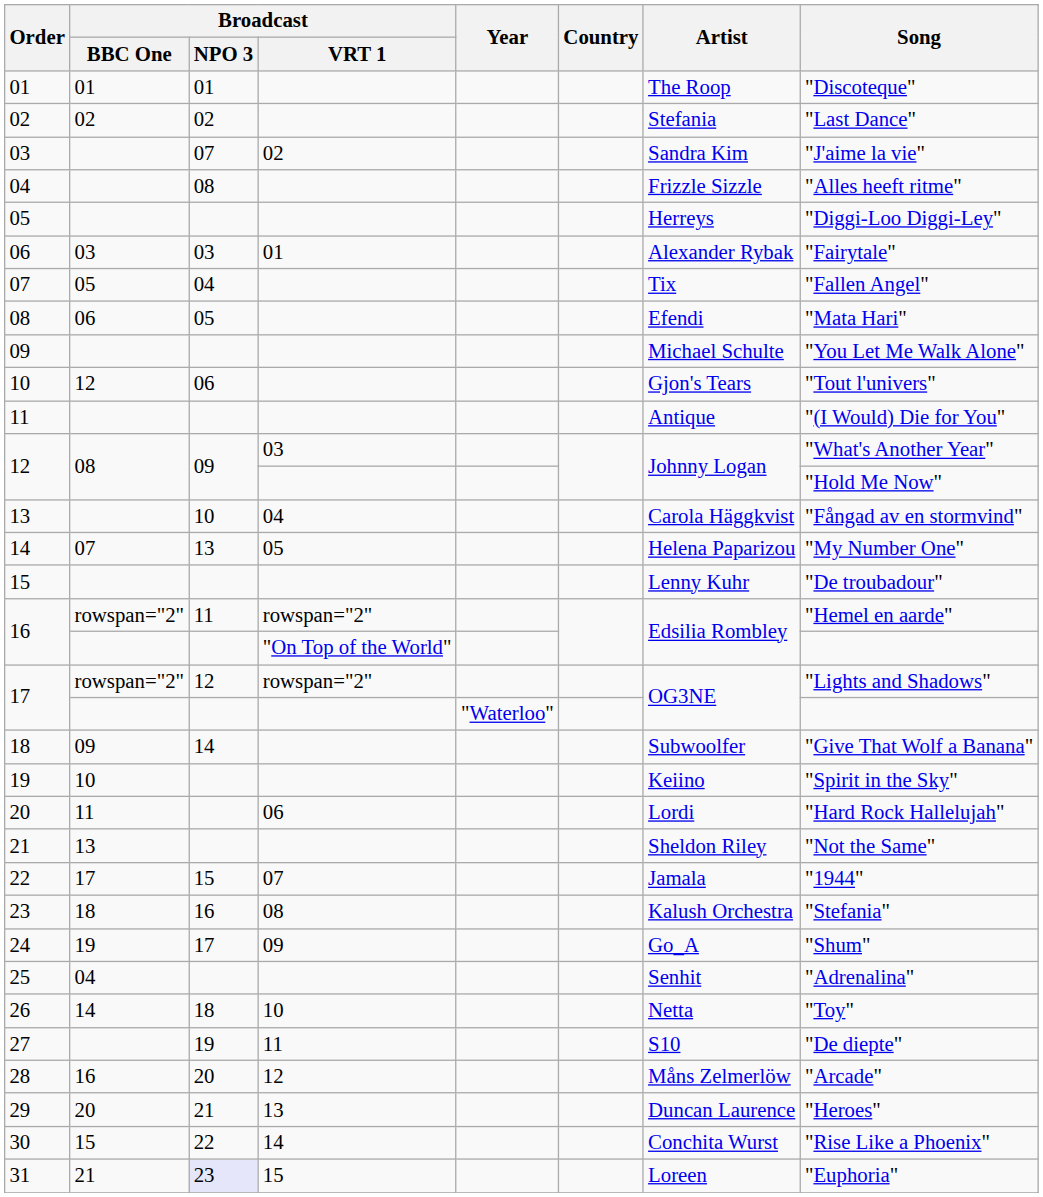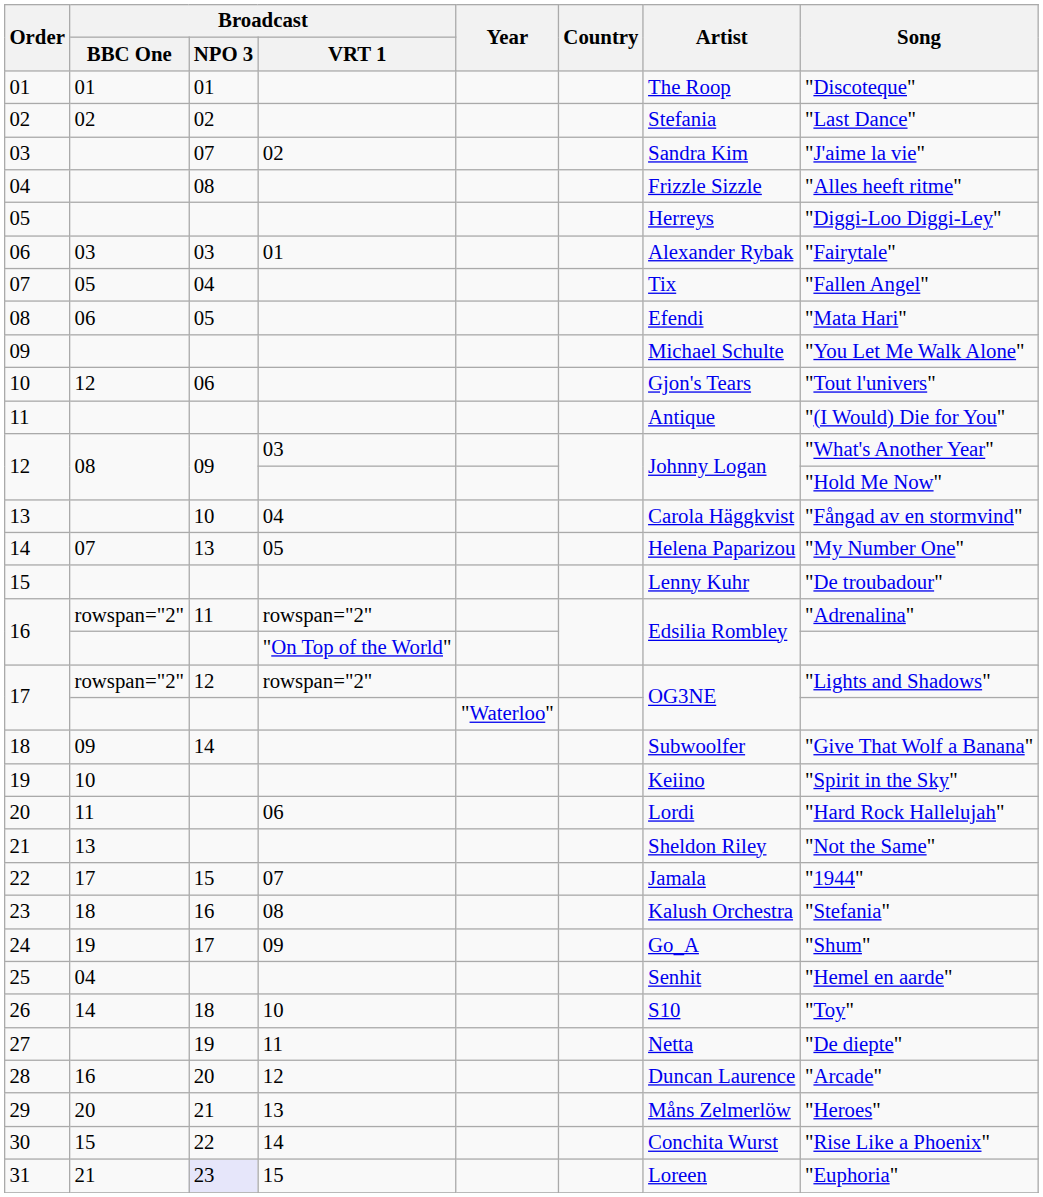(879, 614) "Hemel en aarde" -> (860, 614) "Adrenalina"
(860, 977) "Adrenalina" -> (879, 977) "Hemel en aarde"
(671, 1010) Netta -> (664, 1010) S10
(664, 1043) S10 -> (671, 1043) Netta
(719, 1076) Måns Zelmerlöw -> (722, 1076) Duncan Laurence
(722, 1109) Duncan Laurence -> (719, 1109) Måns Zelmerlöw
